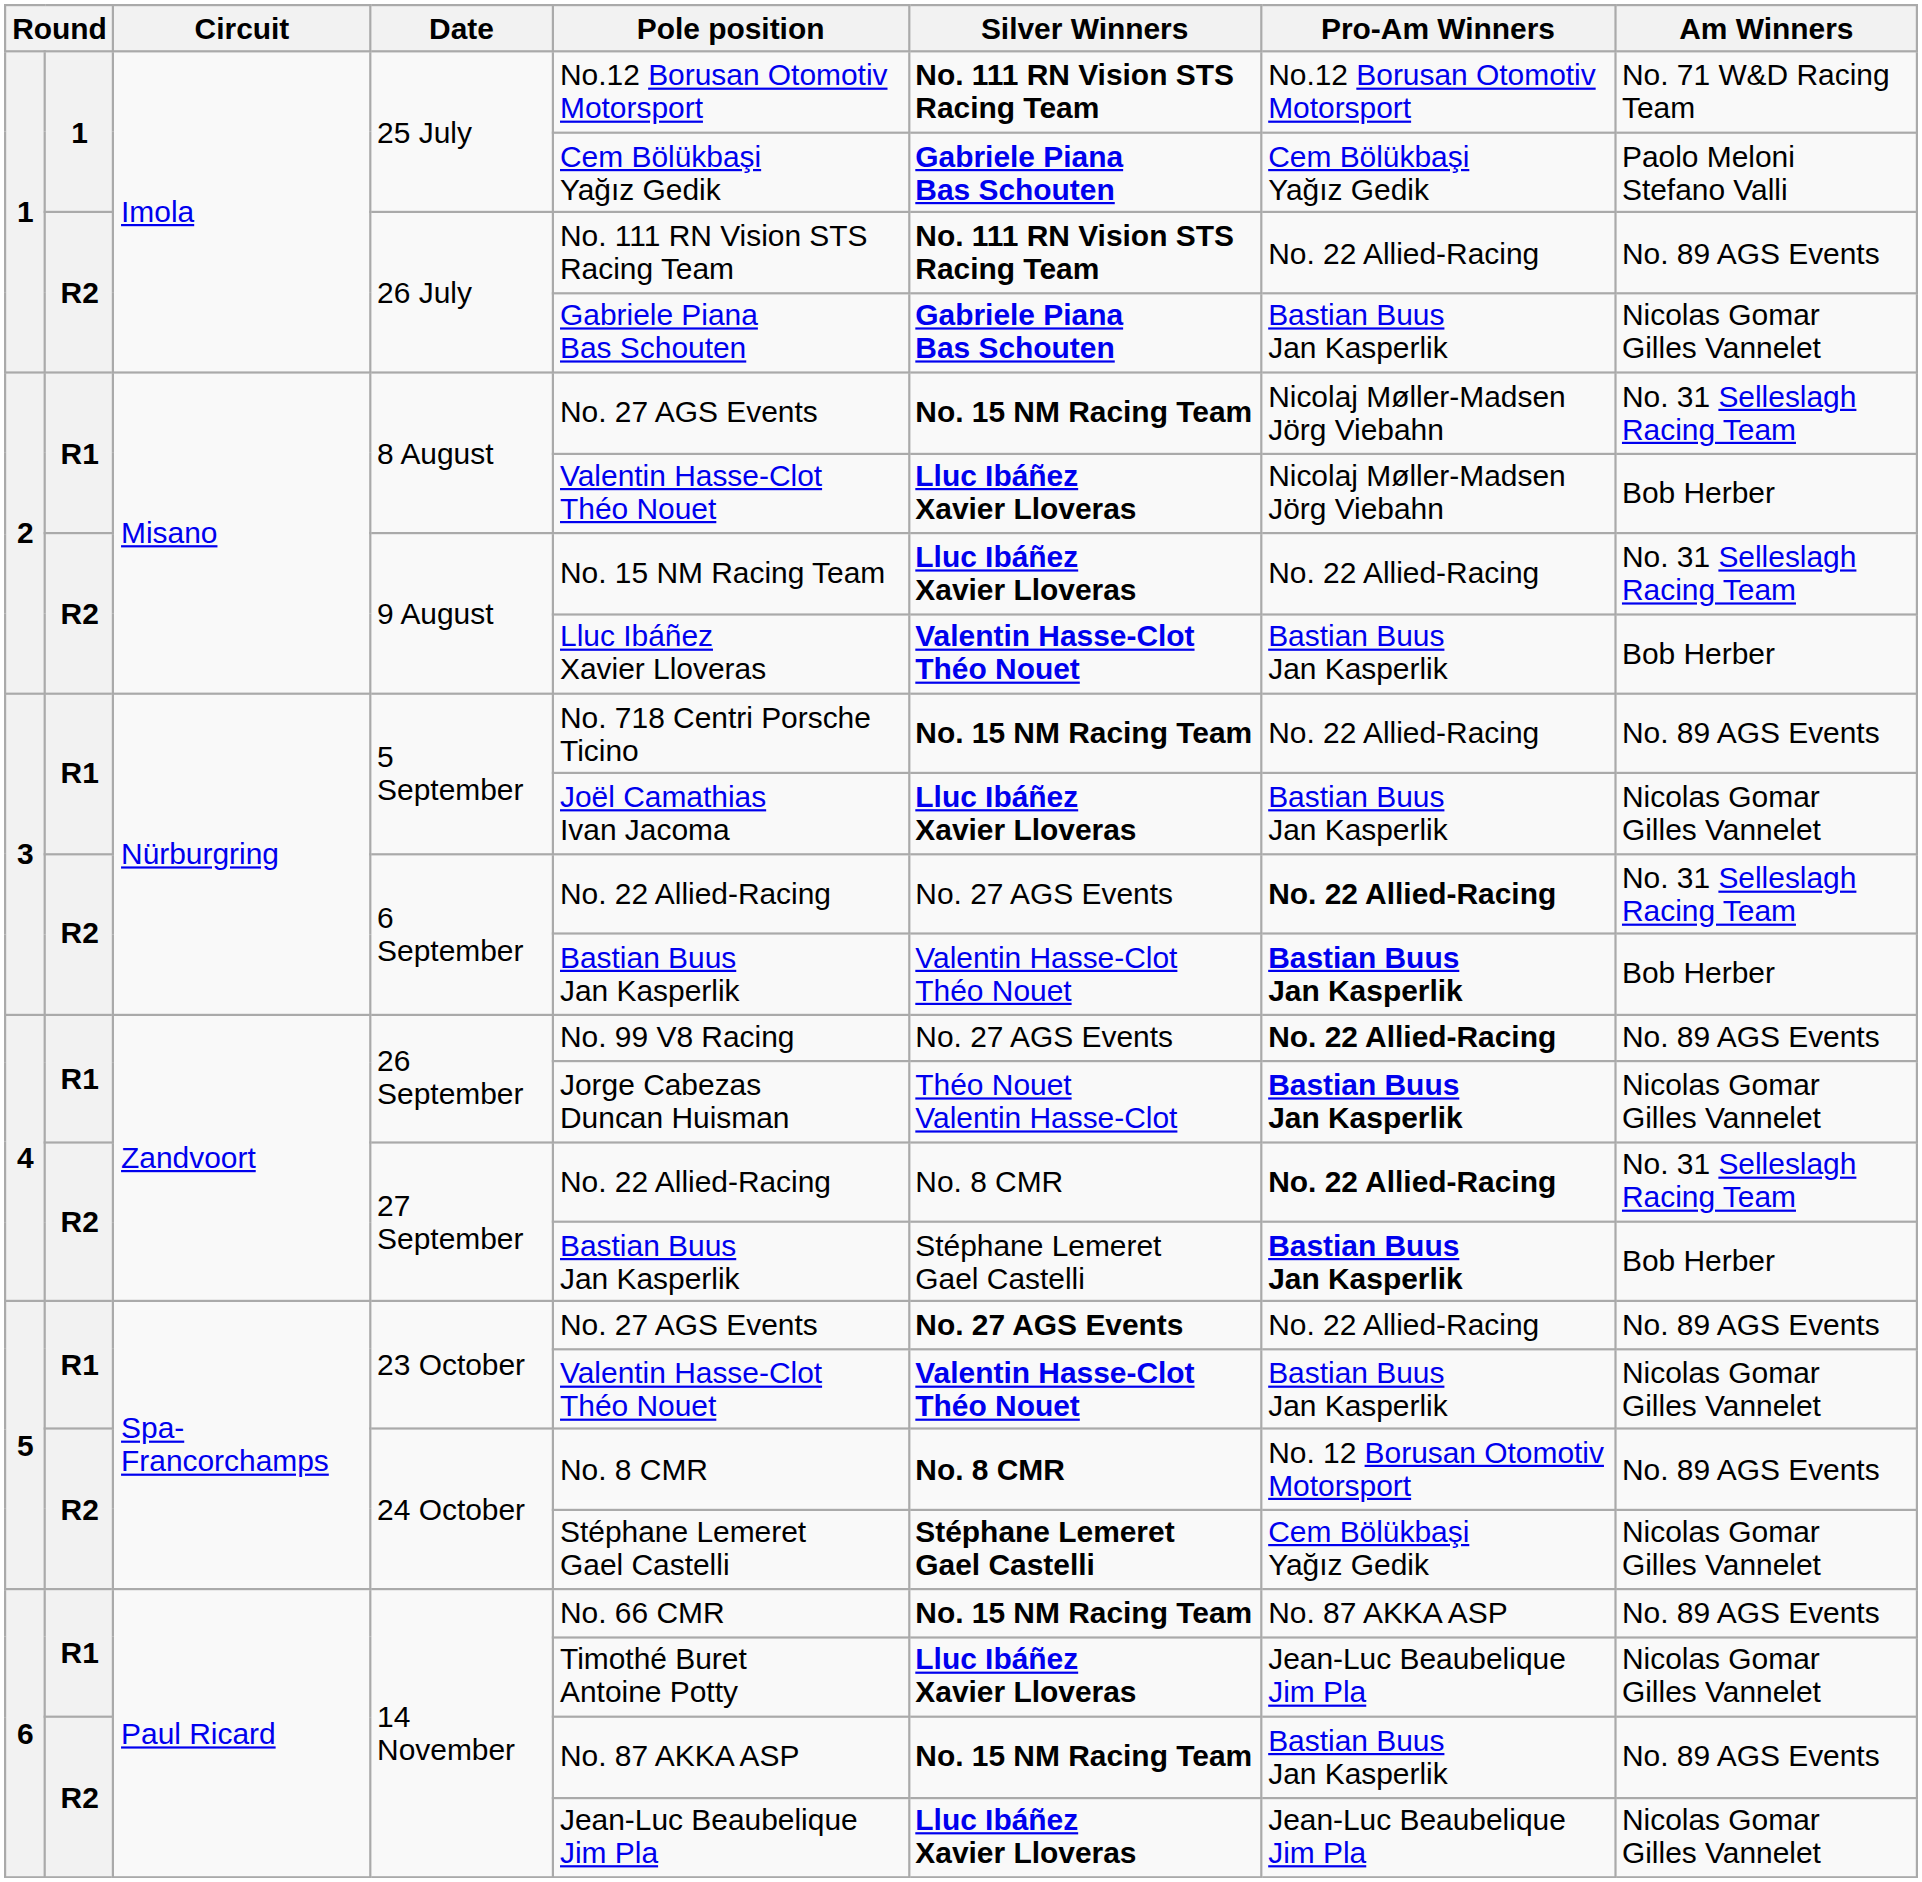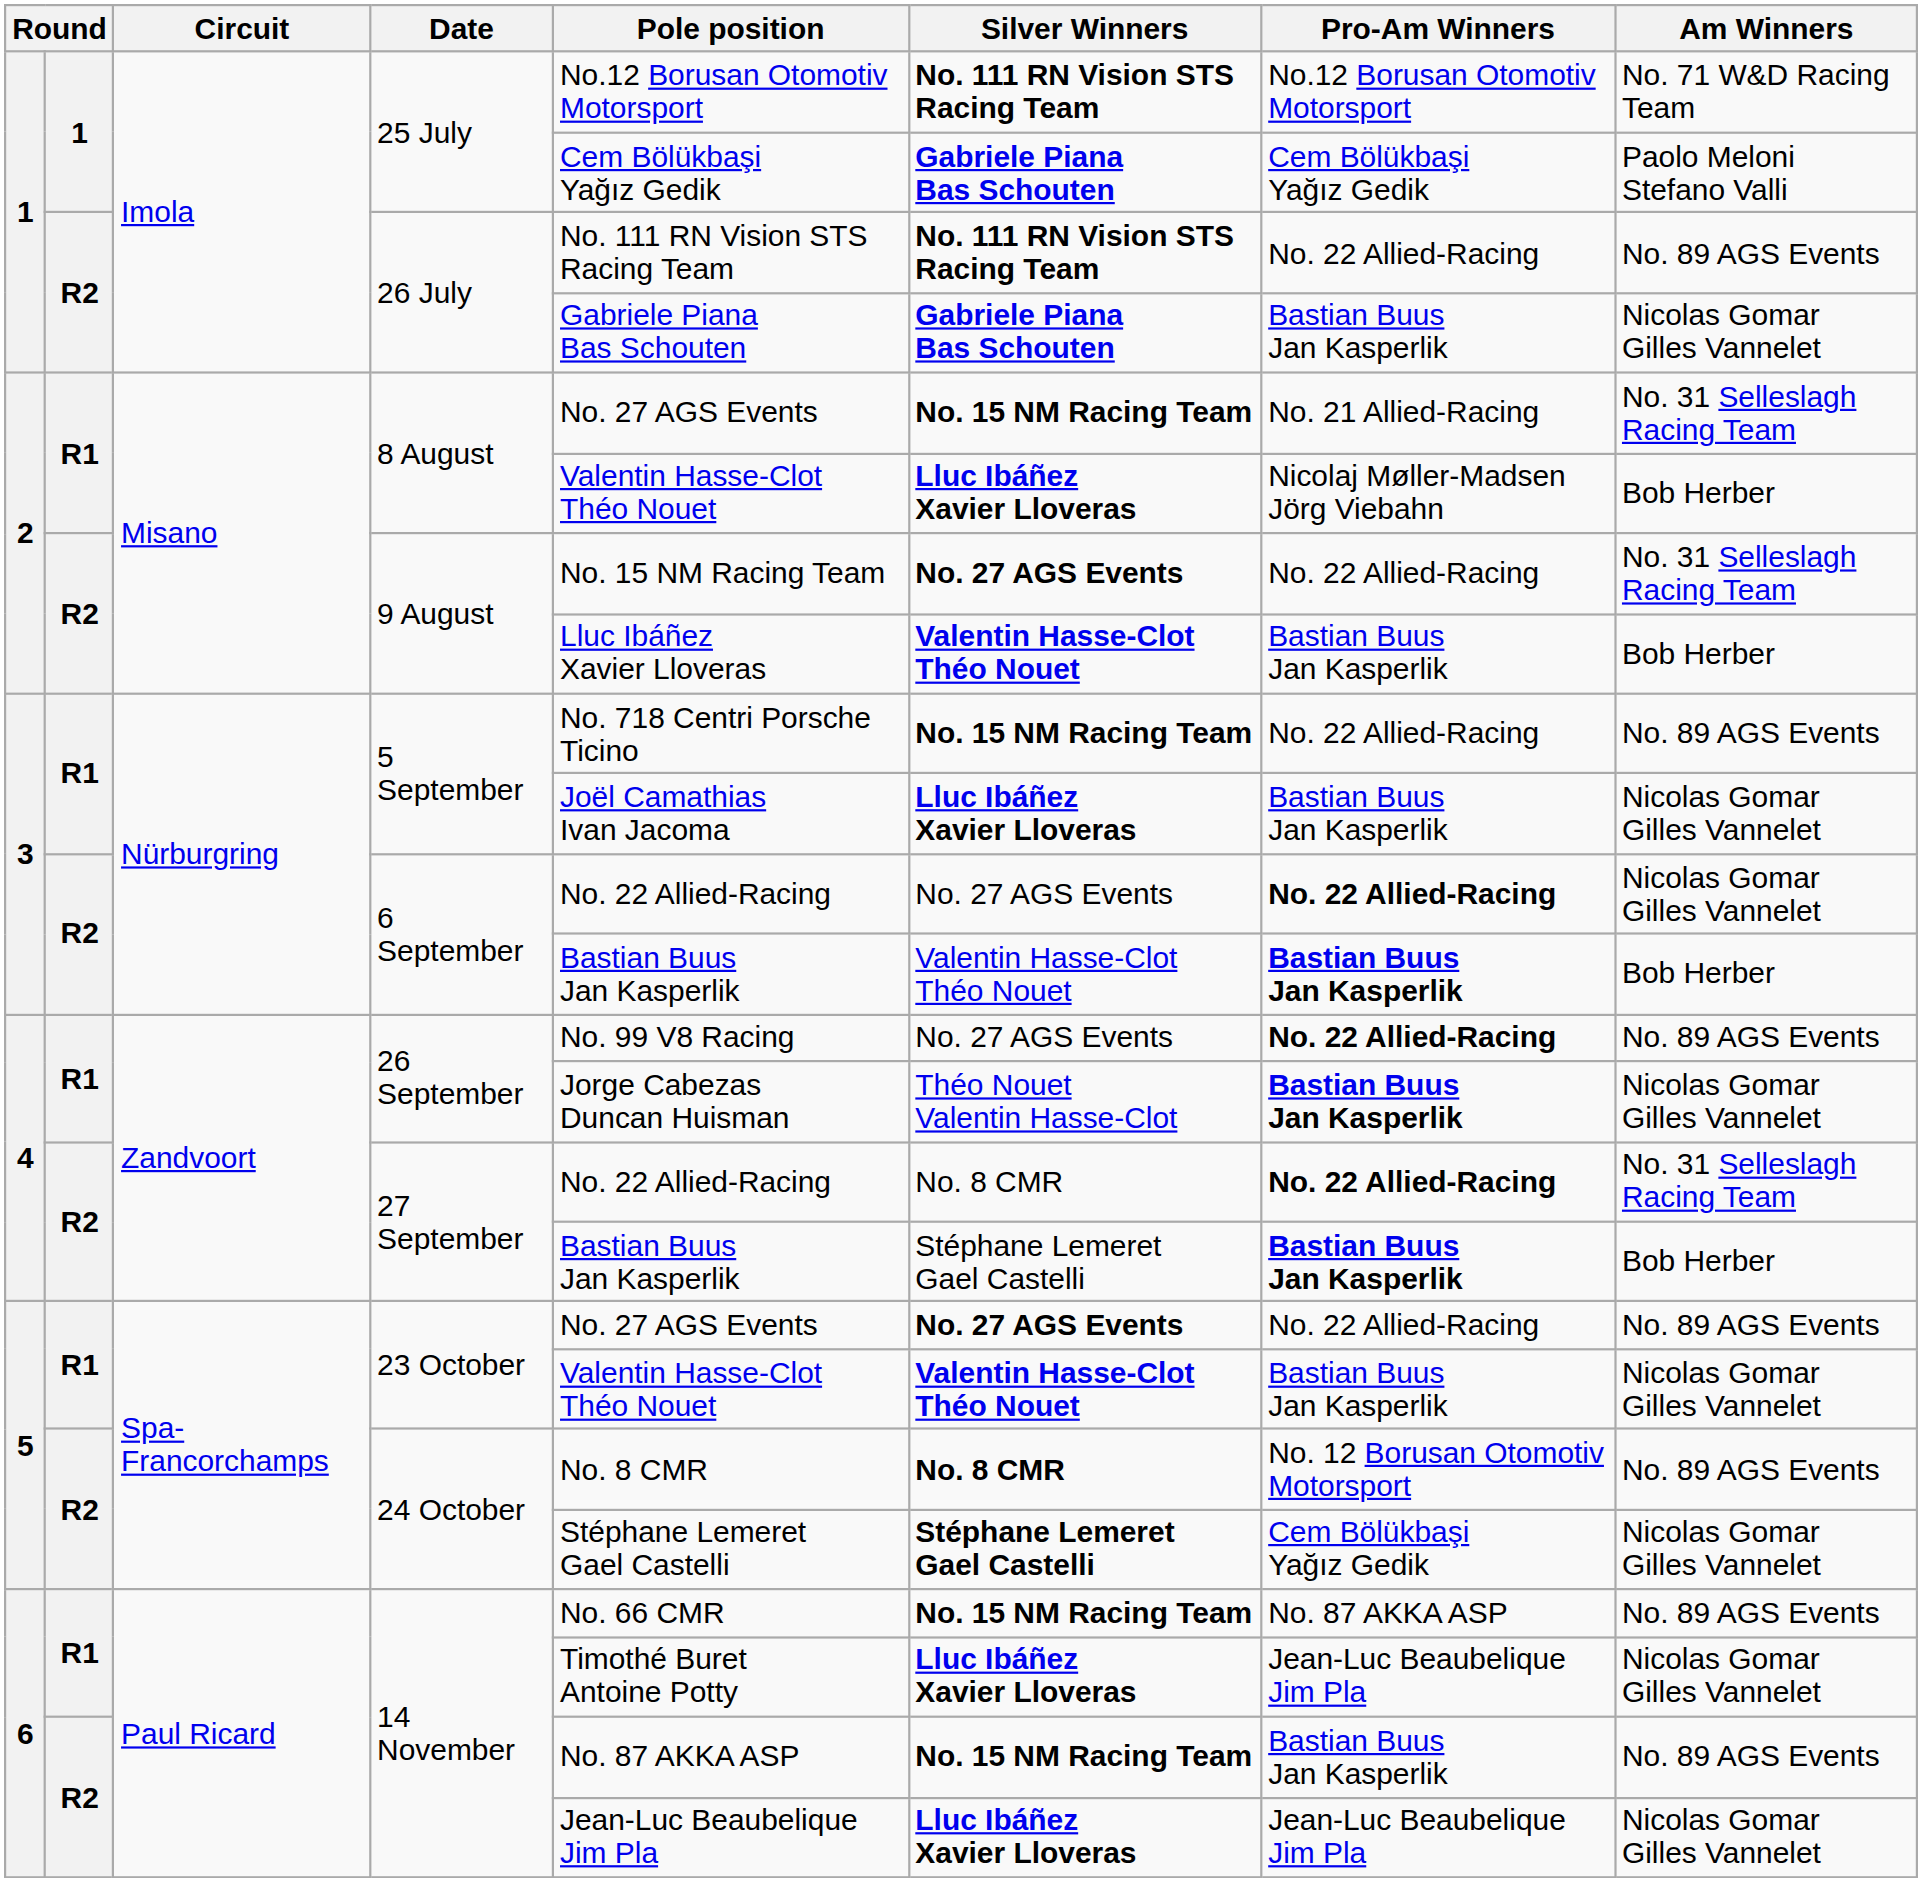(1417, 413) Nicolaj Møller-Madsen Jörg Viebahn -> (1404, 413) No. 21 Allied-Racing
(1026, 573) Lluc Ibáñez Xavier Lloveras -> (1049, 573) No. 27 AGS Events
(1739, 894) No. 31 Selleslagh Racing Team -> (1721, 894) Nicolas Gomar Gilles Vannelet
